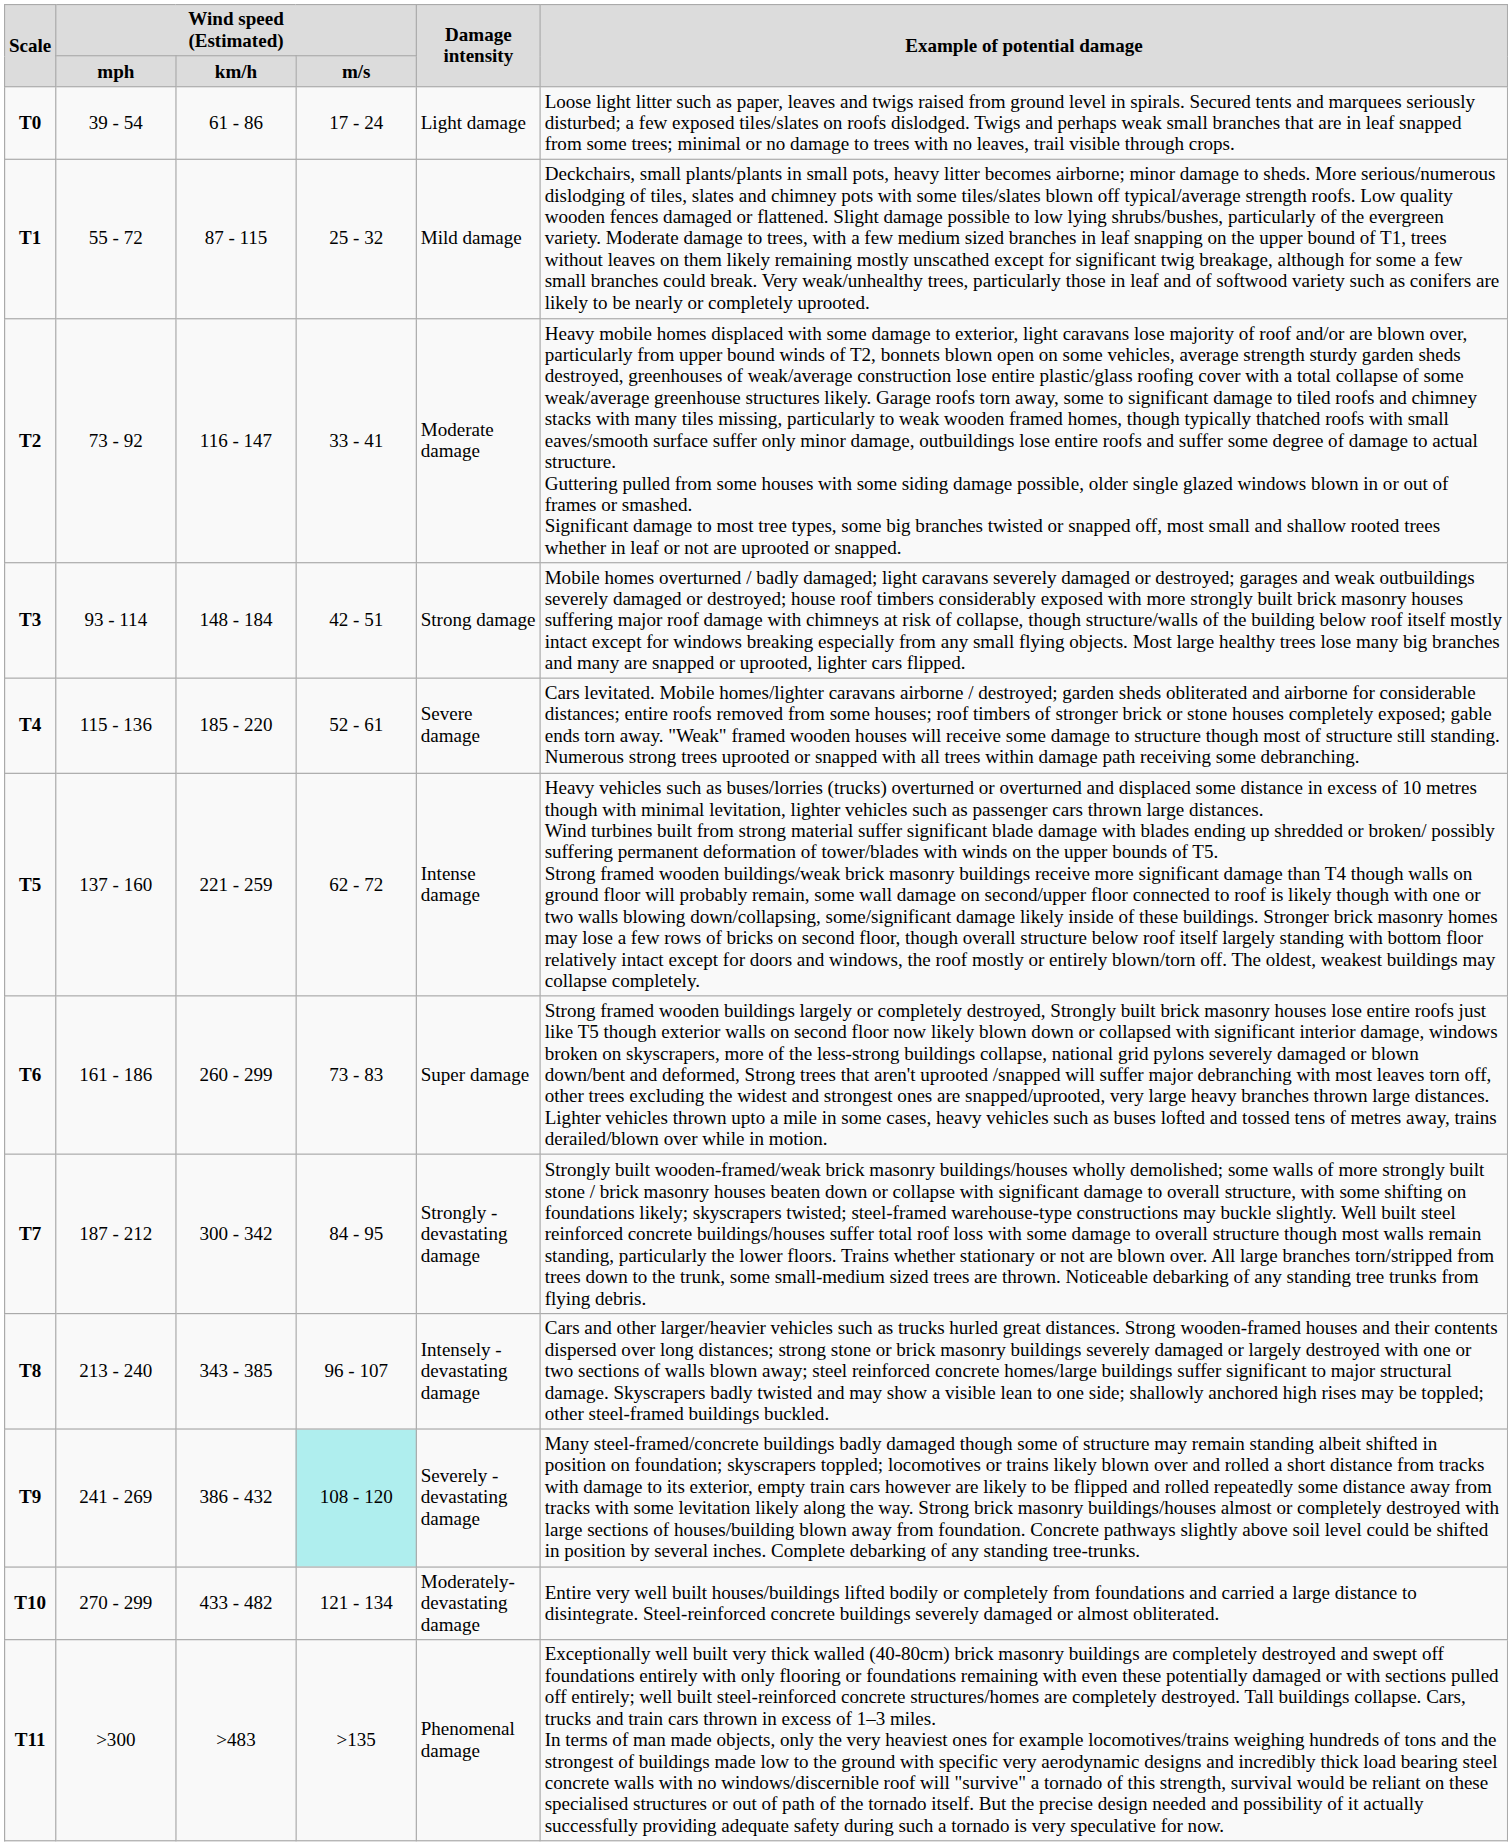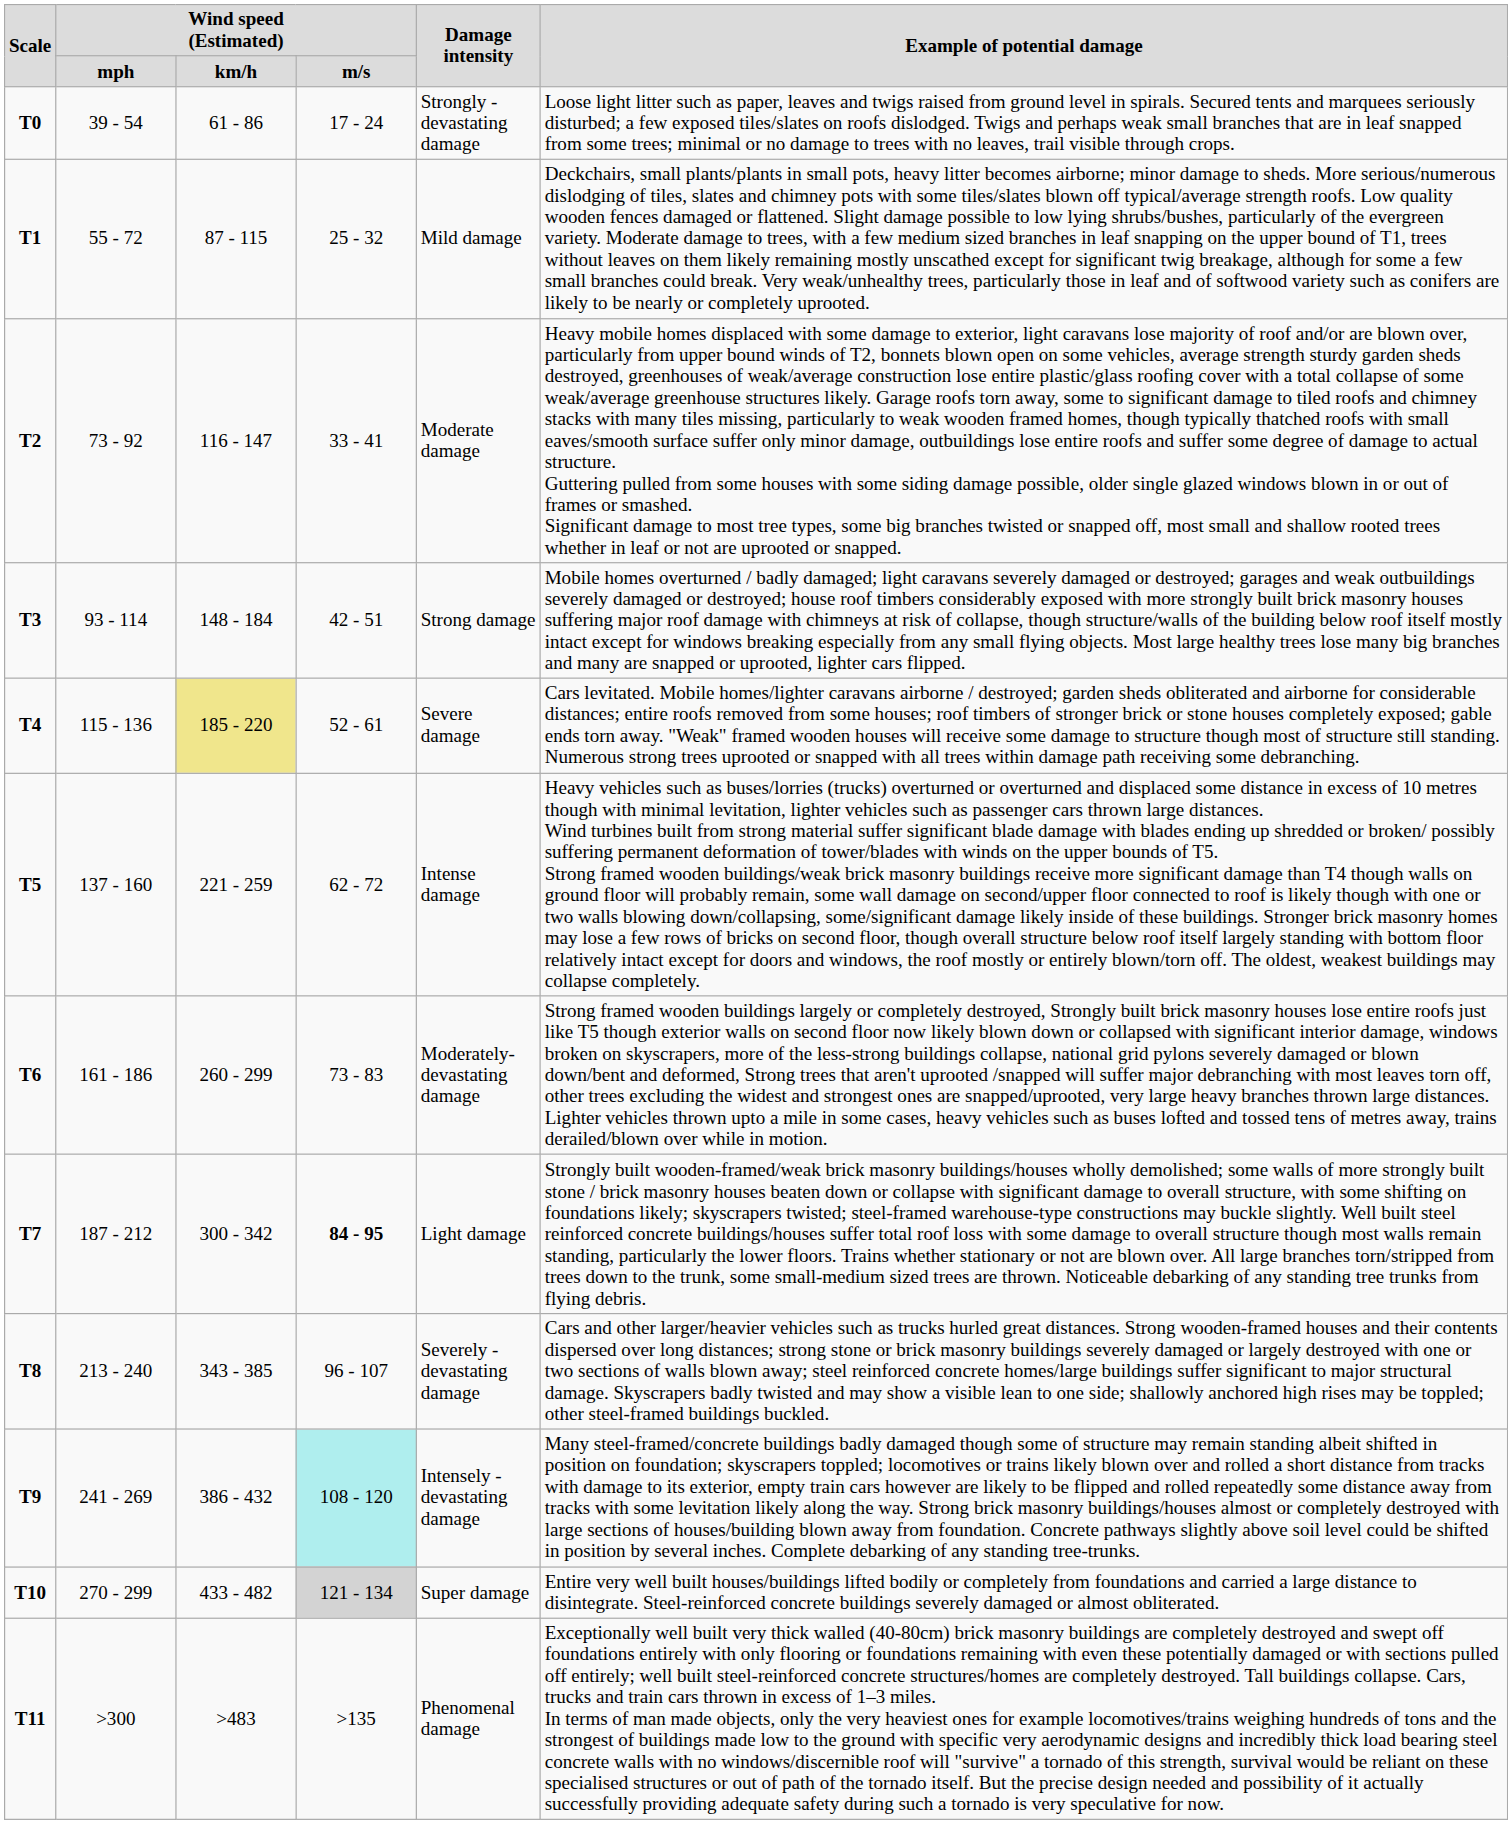(473, 122) Light damage -> (464, 122) Strongly - devastating damage
(236, 725) no background -> (236, 725) khaki background
(475, 1075) Super damage -> (468, 1075) Moderately-devastating damage
(356, 1233) normal -> (356, 1233) bold
(464, 1233) Strongly - devastating damage -> (473, 1233) Light damage
(464, 1371) Intensely -devastating damage -> (464, 1371) Severely - devastating damage
(464, 1497) Severely - devastating damage -> (464, 1497) Intensely -devastating damage
(356, 1602) no background -> (356, 1592) lightgrey background
(468, 1602) Moderately-devastating damage -> (475, 1592) Super damage
